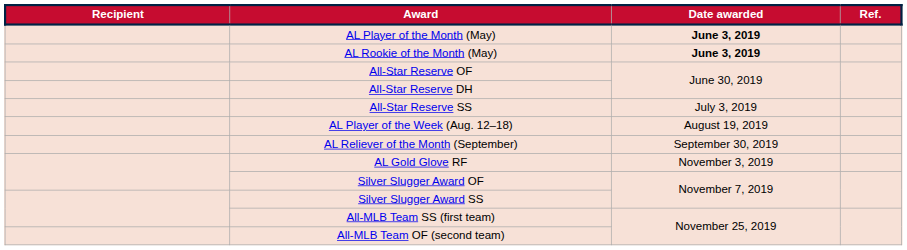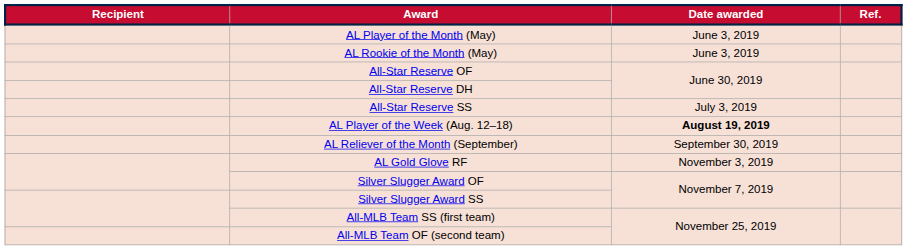(726, 34) bold -> (726, 34) normal
(726, 53) bold -> (726, 53) normal
(726, 126) normal -> (726, 126) bold
